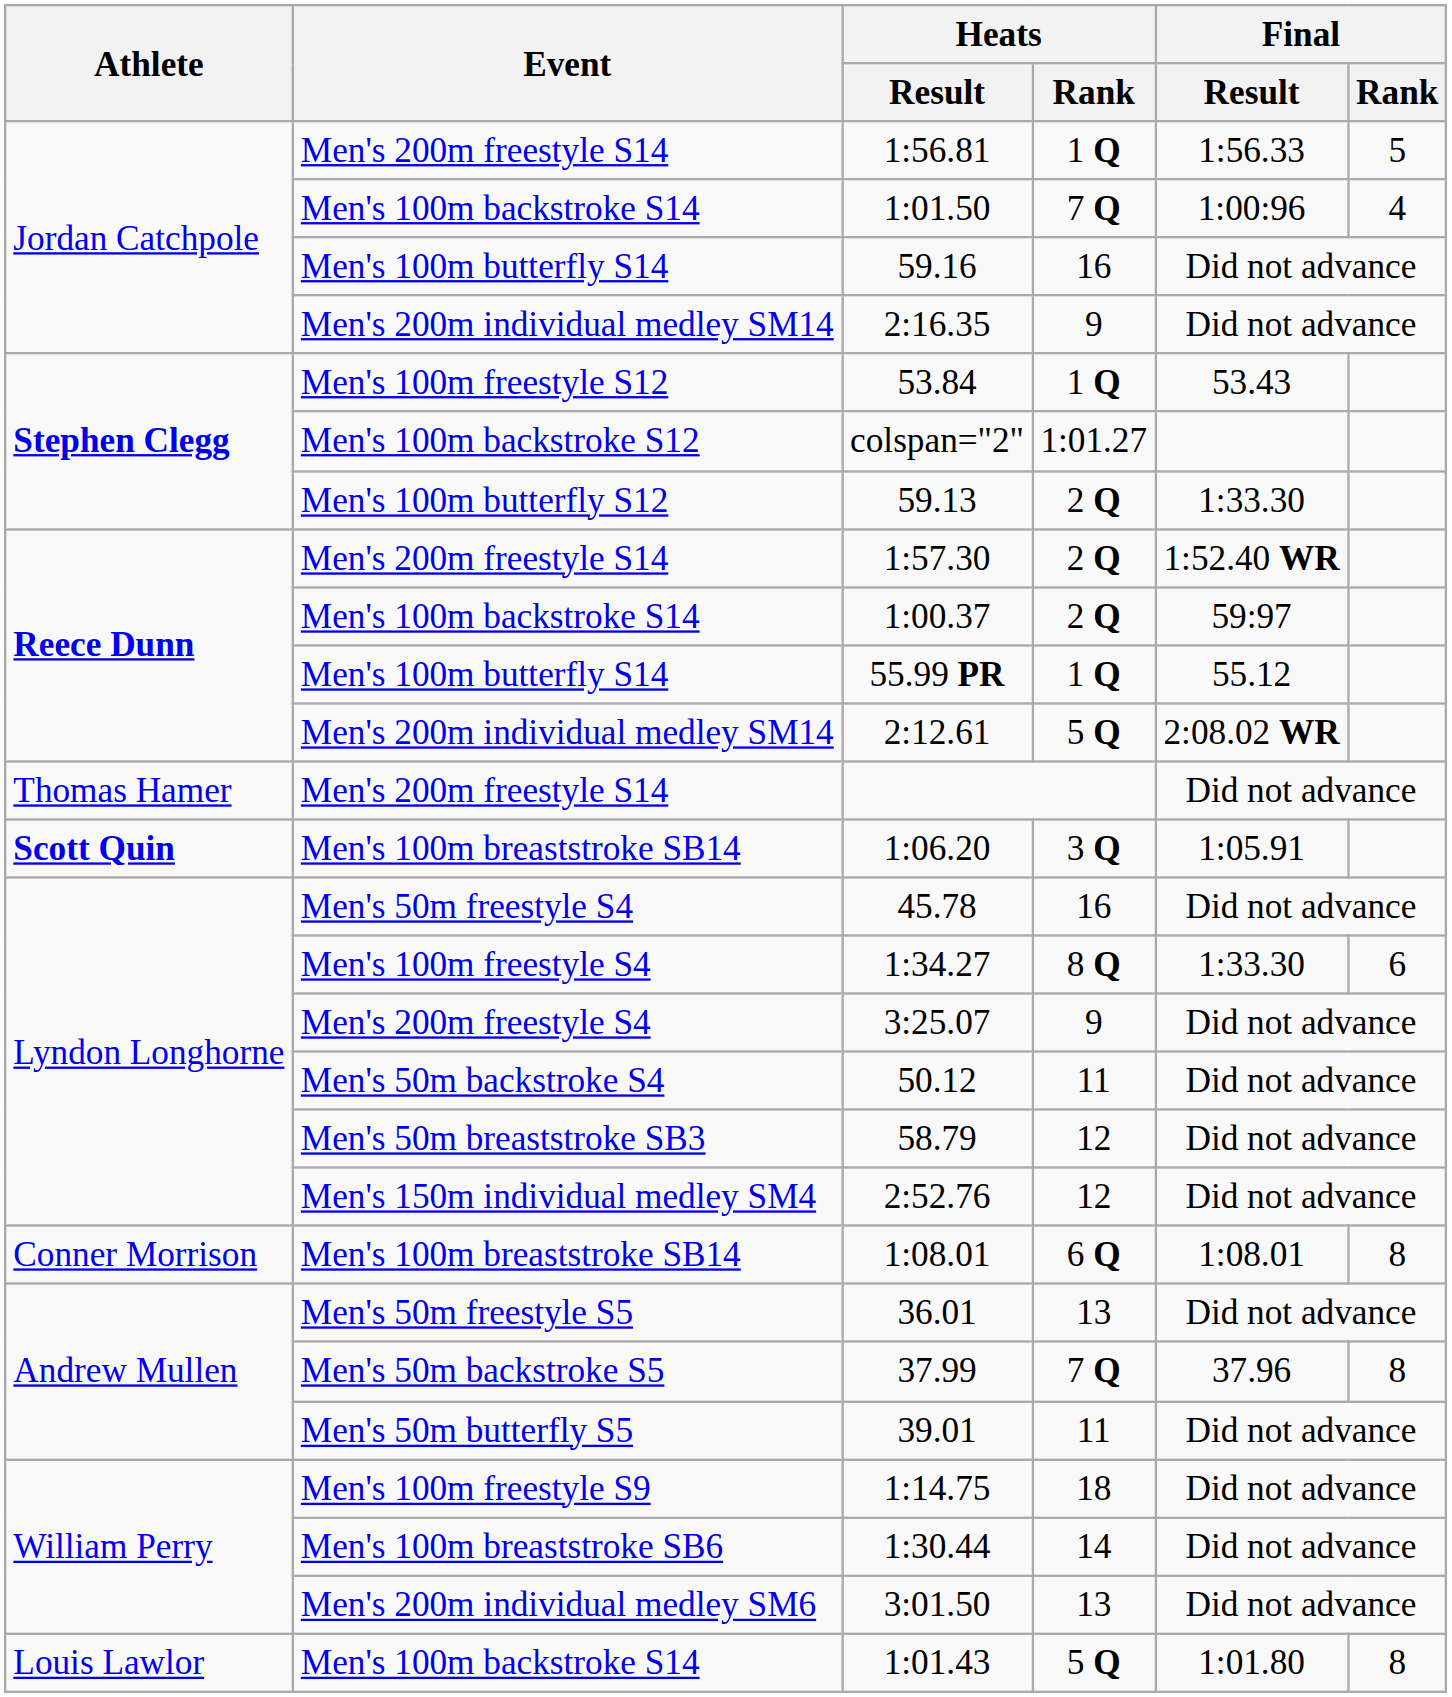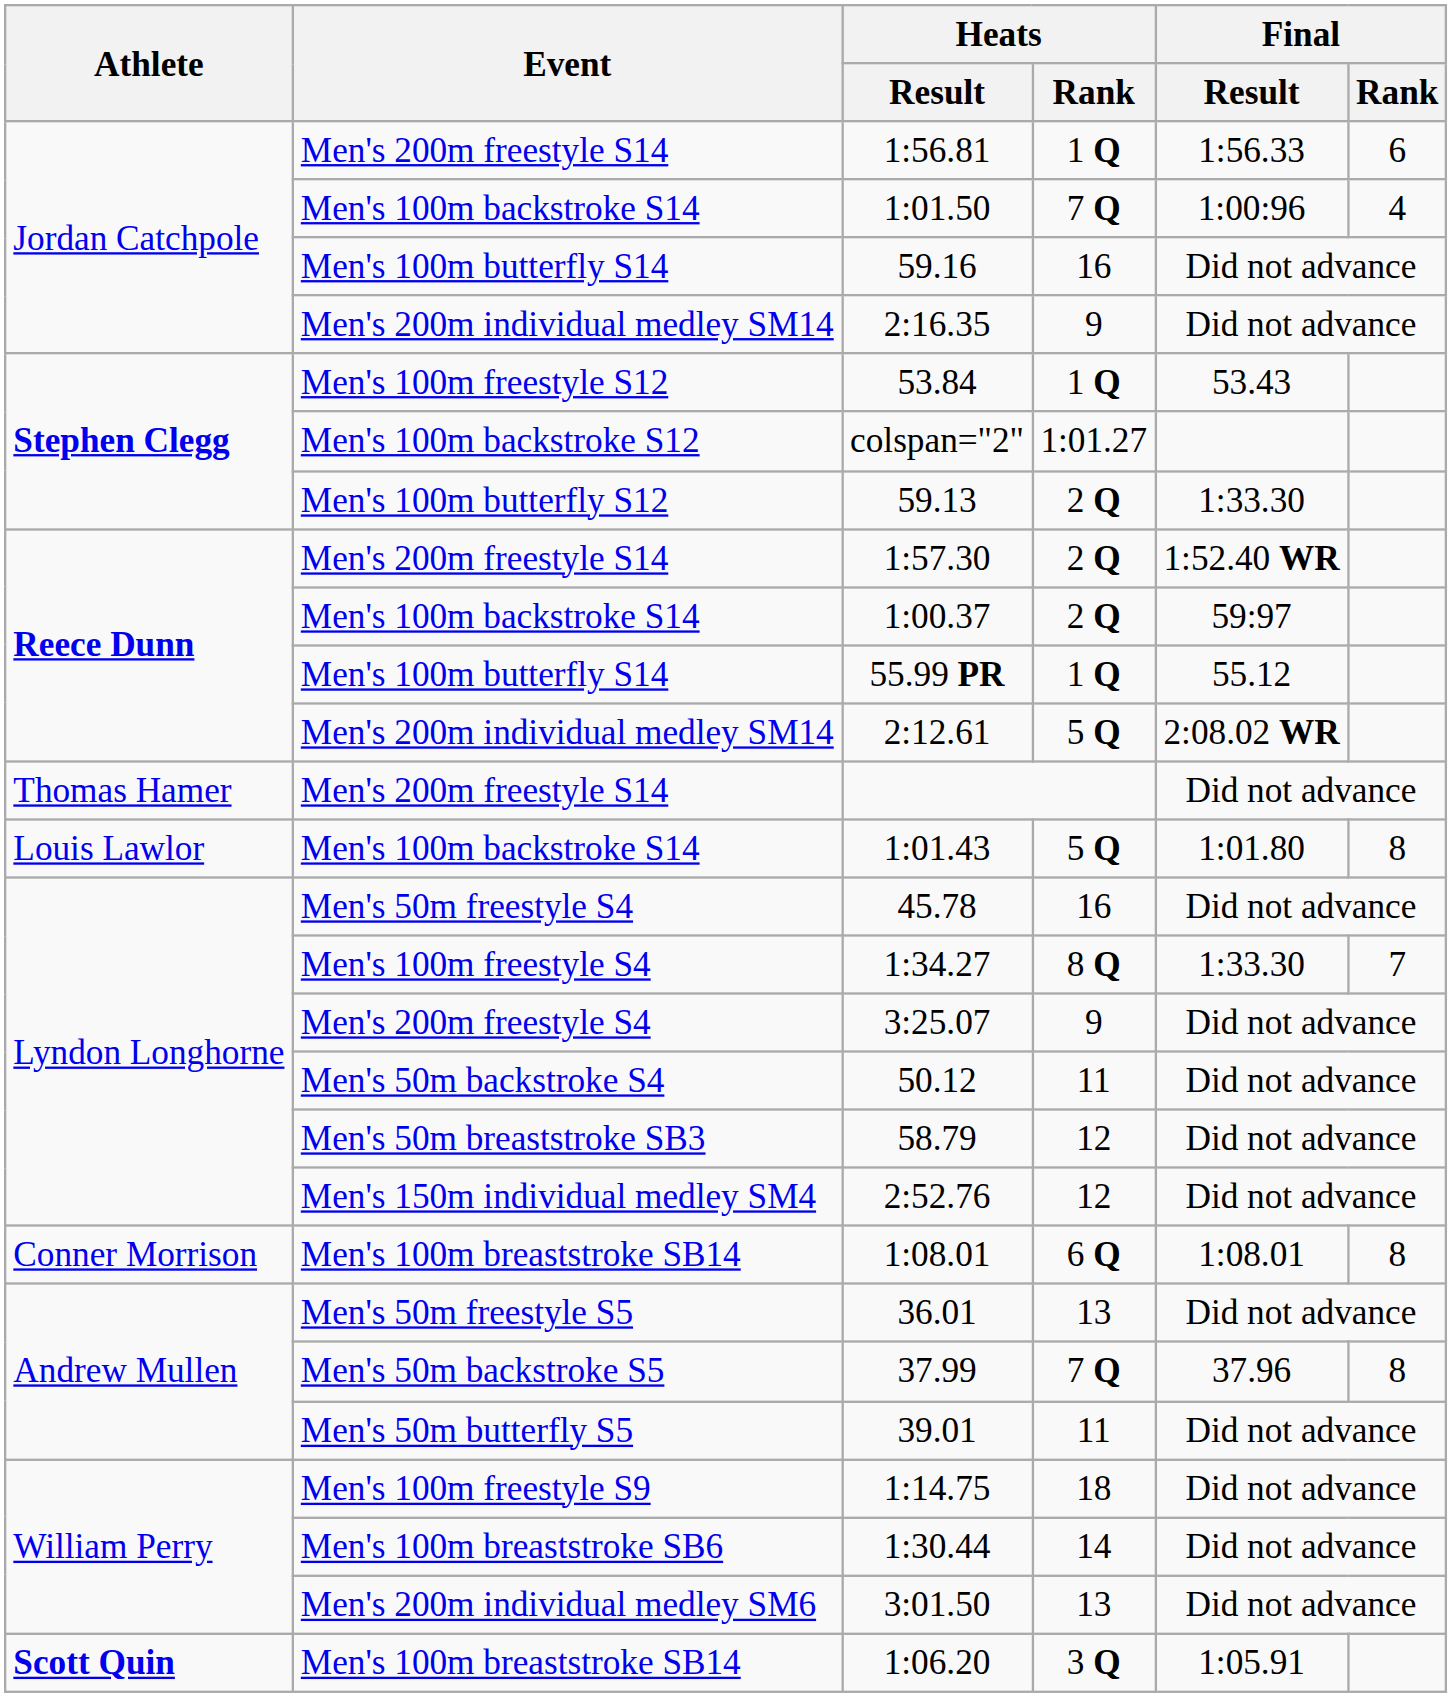(1397, 150) 5 -> (1397, 150) 6
rows swapped: (937, 1661) <-> (937, 847)
(1397, 964) 6 -> (1397, 964) 7
